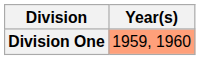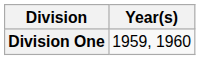(152, 41) lightsalmon background -> (152, 41) no background
